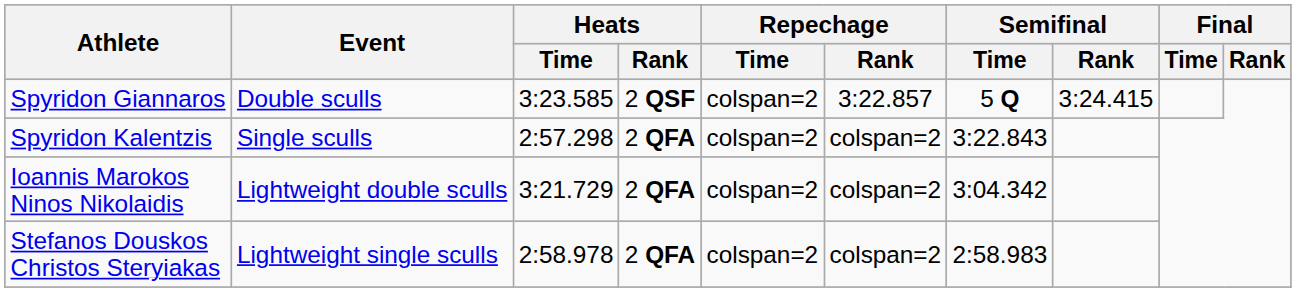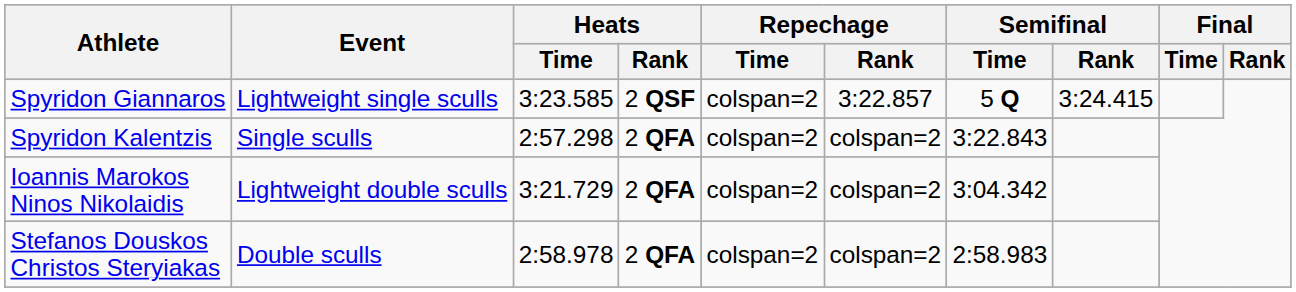(309, 99) Double sculls -> (367, 99) Lightweight single sculls
(367, 255) Lightweight single sculls -> (309, 255) Double sculls
